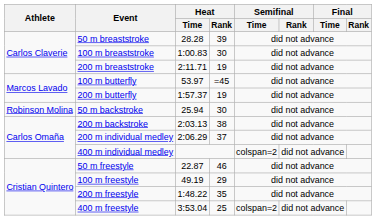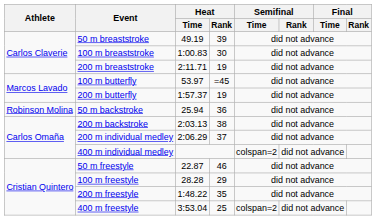(192, 39) 28.28 -> (192, 39) 49.19
(222, 110) 30 -> (222, 110) 36
(192, 180) 49.19 -> (192, 180) 28.28
